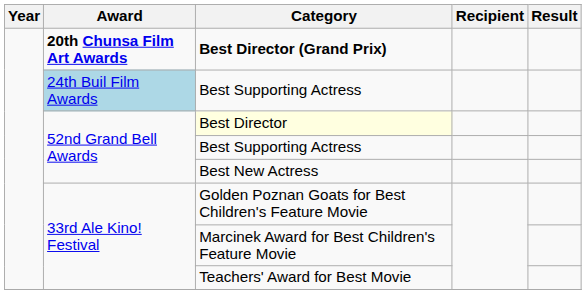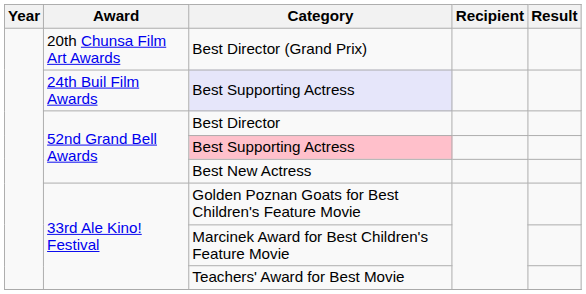(110, 49) bold -> (107, 49) normal
(293, 49) bold -> (280, 49) normal
(93, 90) lightblue background -> (93, 90) no background
(280, 90) no background -> (273, 90) lavender background
(243, 123) lightyellow background -> (236, 123) no background
(280, 147) no background -> (273, 147) pink background
